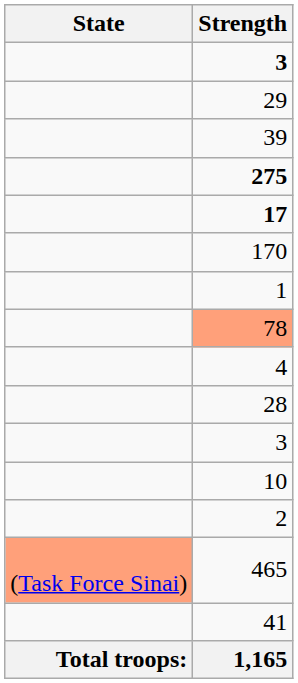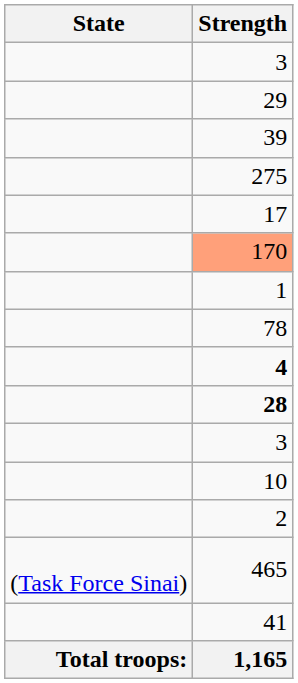(281, 61) bold -> (281, 61) normal
(269, 175) bold -> (269, 175) normal
(275, 213) bold -> (275, 213) normal
(269, 251) no background -> (269, 251) lightsalmon background
(275, 328) lightsalmon background -> (275, 328) no background
(281, 366) normal -> (281, 366) bold
(275, 404) normal -> (275, 404) bold
(99, 583) lightsalmon background -> (99, 583) no background
